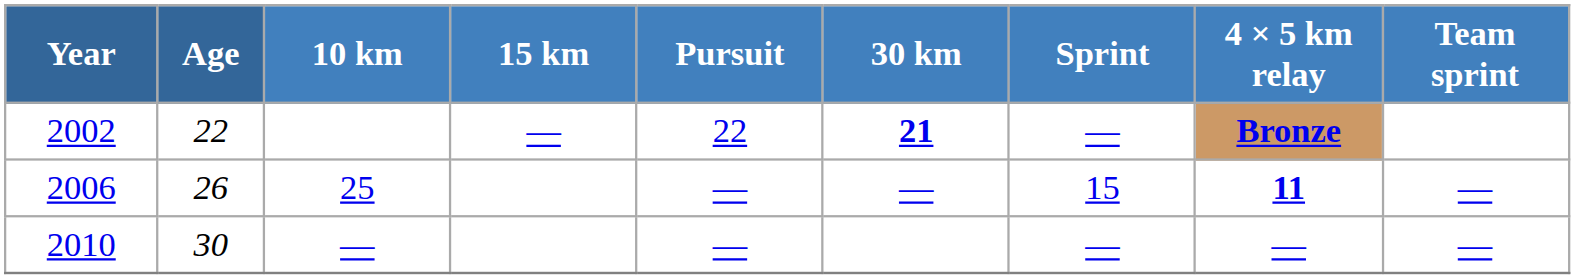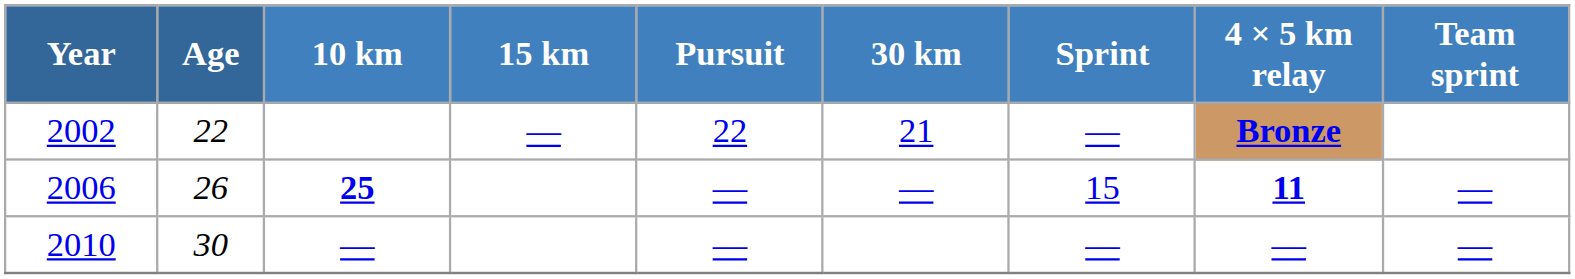(916, 130) bold -> (916, 130) normal
(357, 187) normal -> (357, 187) bold
